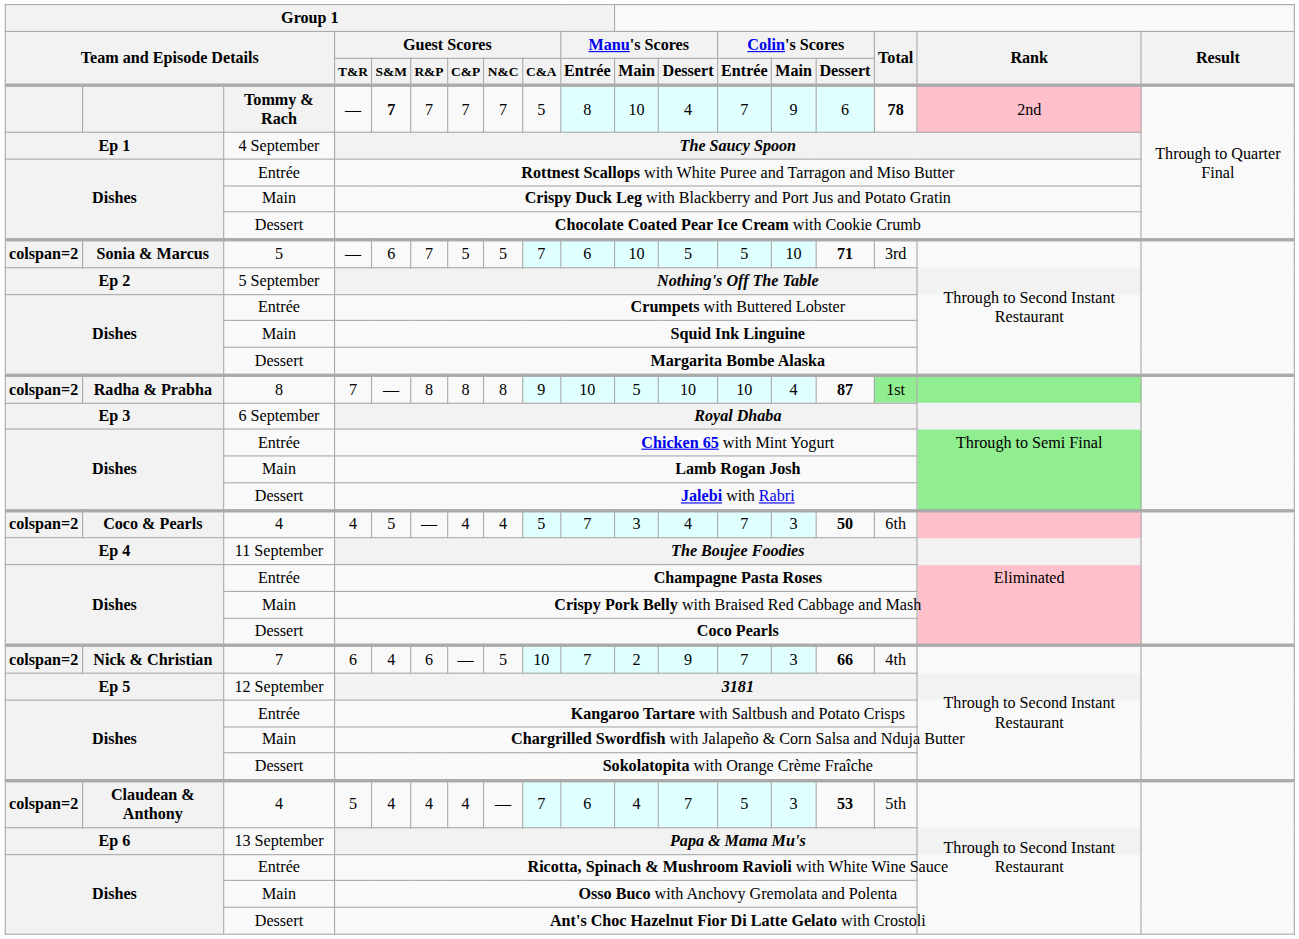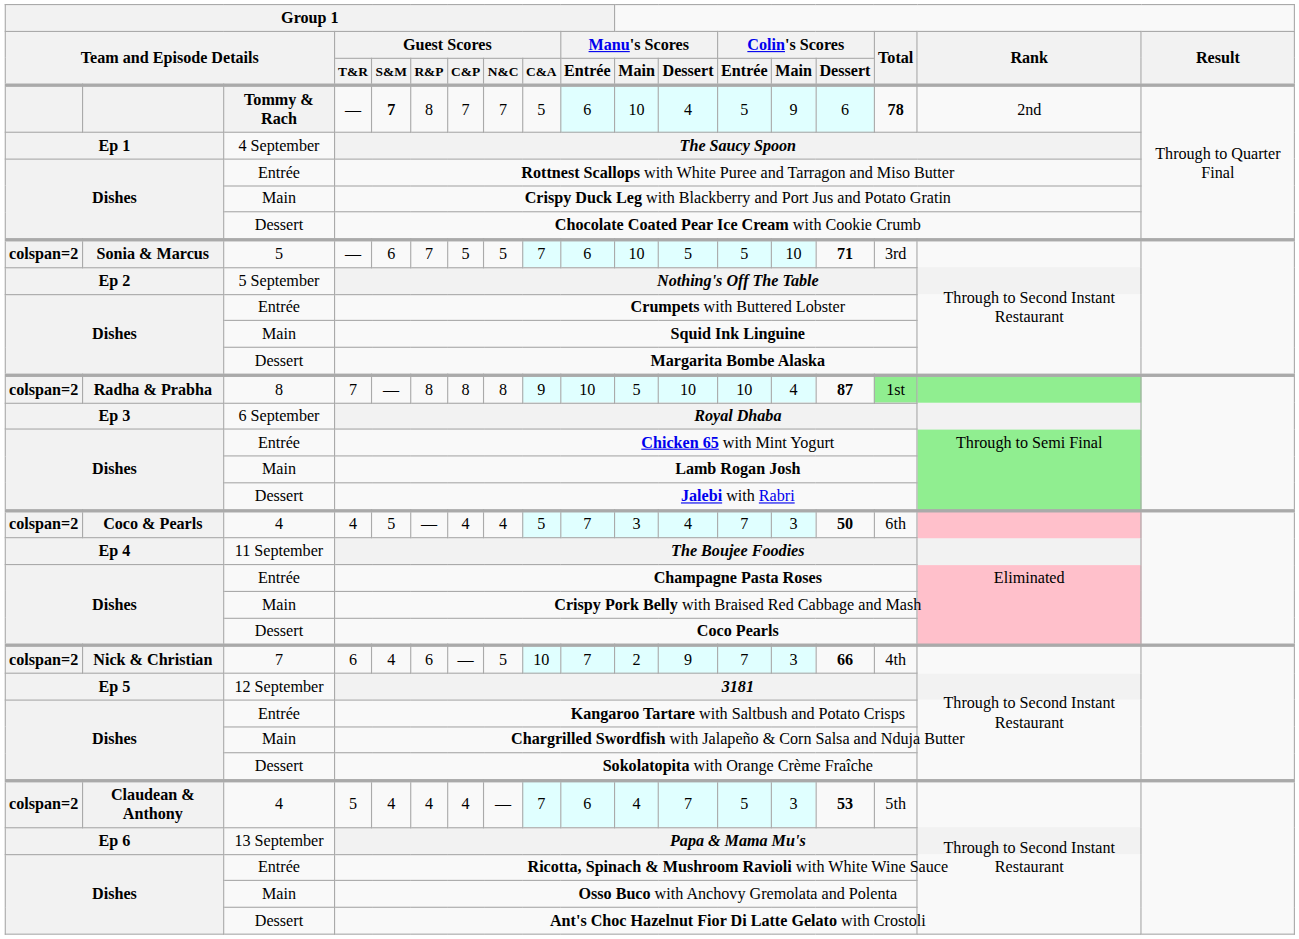(429, 109) 7 -> (429, 109) 8
(587, 109) 8 -> (587, 109) 6
(744, 109) 7 -> (744, 109) 5
(1029, 109) pink background -> (1029, 109) no background
